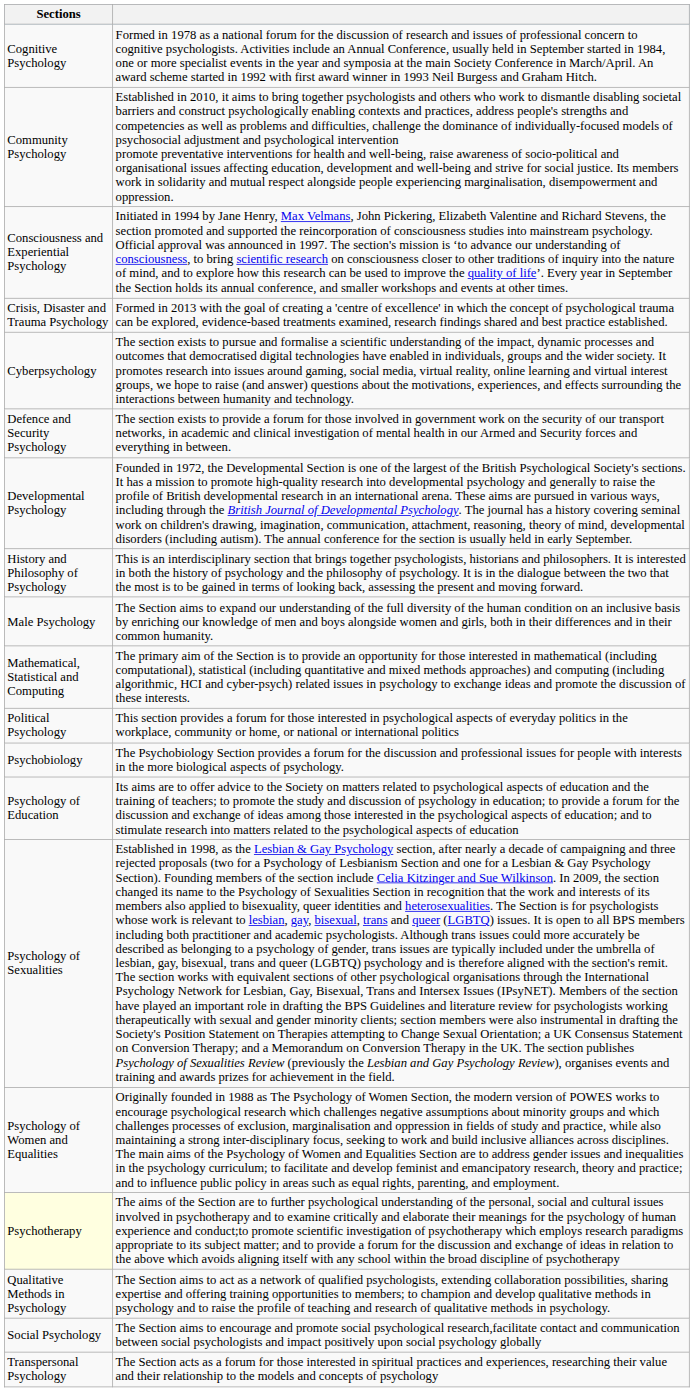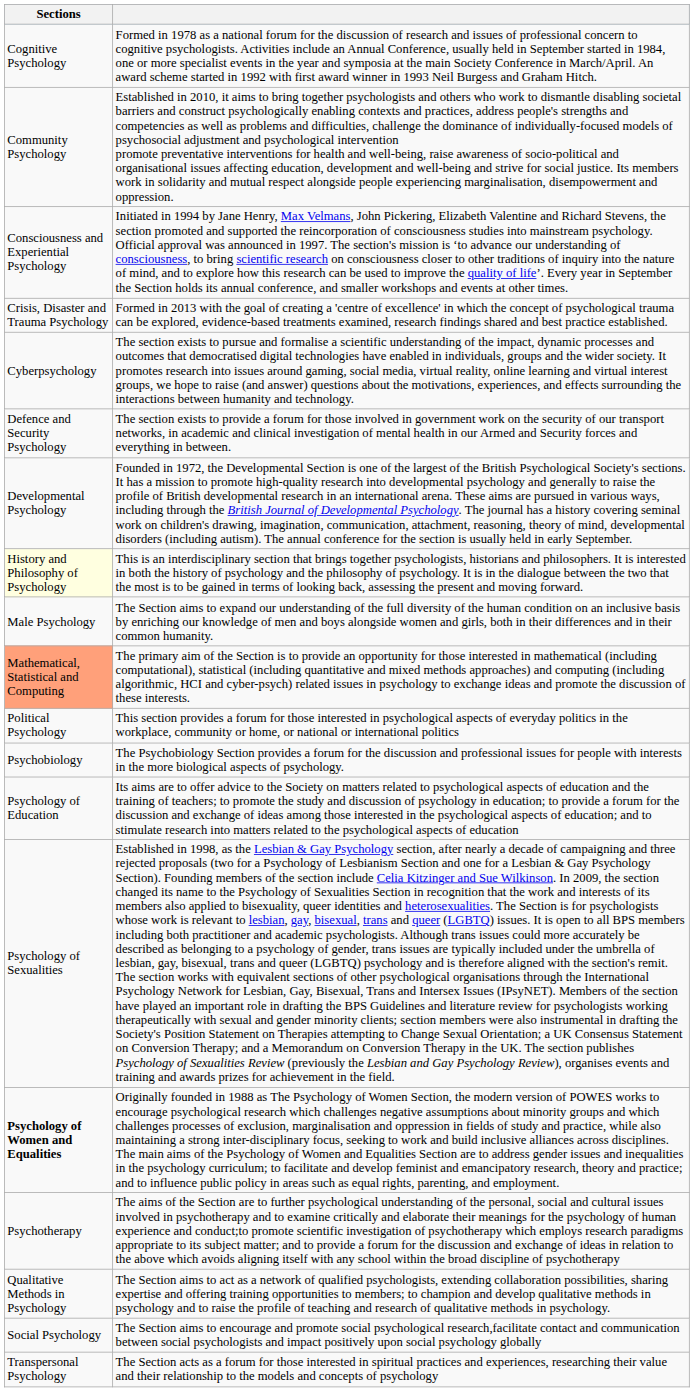(43, 573) no background -> (43, 573) lightyellow background
(44, 677) no background -> (44, 677) lightsalmon background
(44, 1139) normal -> (44, 1139) bold
(45, 1231) lightyellow background -> (45, 1231) no background
